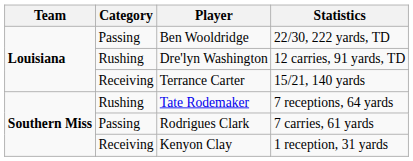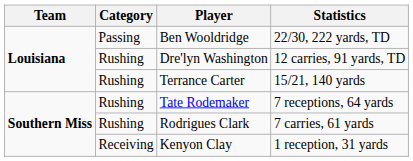(126, 80) Receiving -> (121, 80) Rushing
(119, 123) Passing -> (121, 123) Rushing
